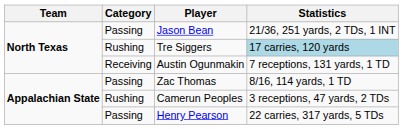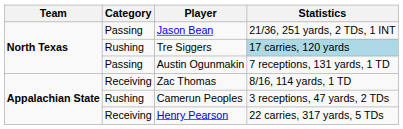(128, 64) Receiving -> (124, 64) Passing
(124, 81) Passing -> (128, 81) Receiving
(124, 115) Passing -> (128, 115) Receiving
